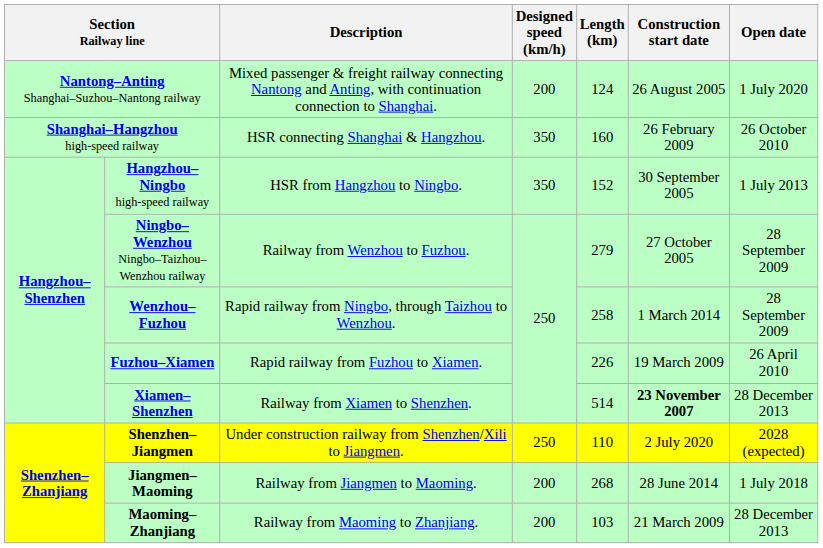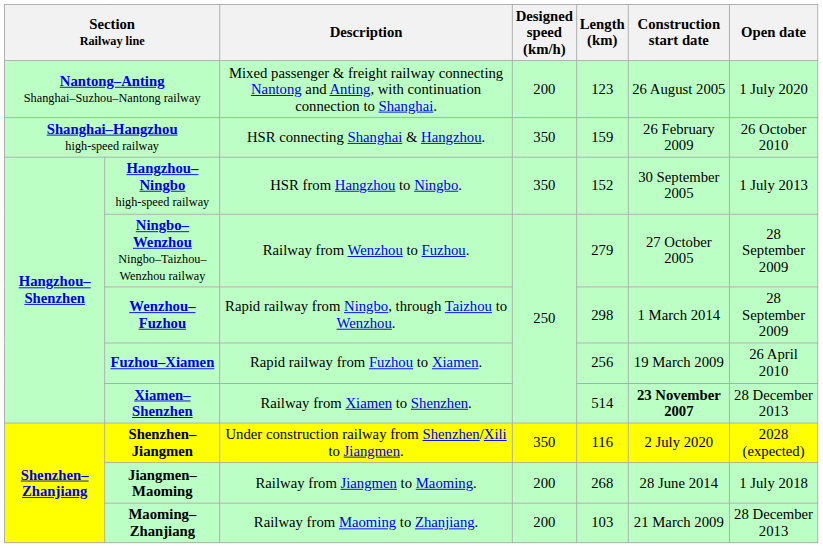(602, 89) 124 -> (602, 89) 123
(602, 137) 160 -> (602, 137) 159
(602, 315) 258 -> (602, 315) 298
(602, 363) 226 -> (602, 363) 256
(544, 443) 250 -> (544, 443) 350
(602, 443) 110 -> (602, 443) 116
